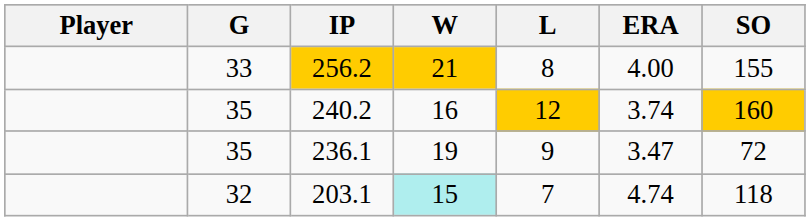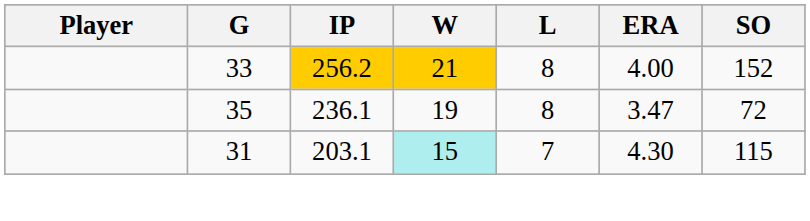(753, 67) 155 -> (753, 67) 152
- row: (342, 109)
(548, 151) 9 -> (548, 109) 8
(239, 194) 32 -> (239, 151) 31
(651, 194) 4.74 -> (651, 151) 4.30
(753, 194) 118 -> (753, 151) 115
